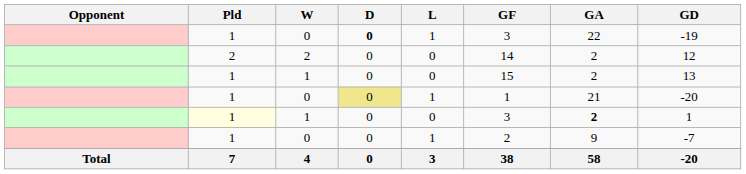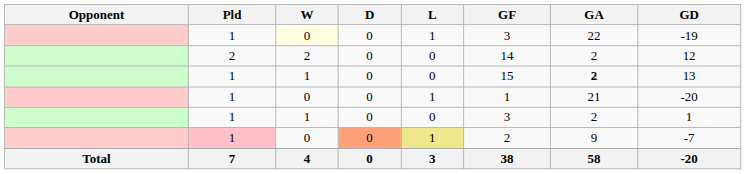(307, 35) no background -> (307, 35) lightyellow background
(370, 35) bold -> (370, 35) normal
(594, 76) normal -> (594, 76) bold
(370, 96) khaki background -> (370, 96) no background
(232, 117) lightyellow background -> (232, 117) no background
(594, 117) bold -> (594, 117) normal
(232, 138) no background -> (232, 138) pink background
(370, 138) no background -> (370, 138) lightsalmon background
(432, 138) no background -> (432, 138) khaki background
